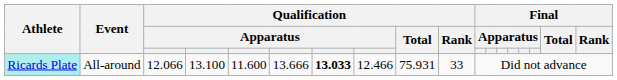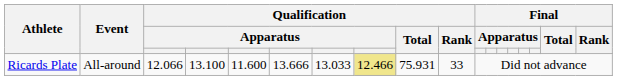(42, 65) paleturquoise background -> (42, 65) no background
(333, 65) bold -> (333, 65) normal
(375, 65) no background -> (375, 65) khaki background
